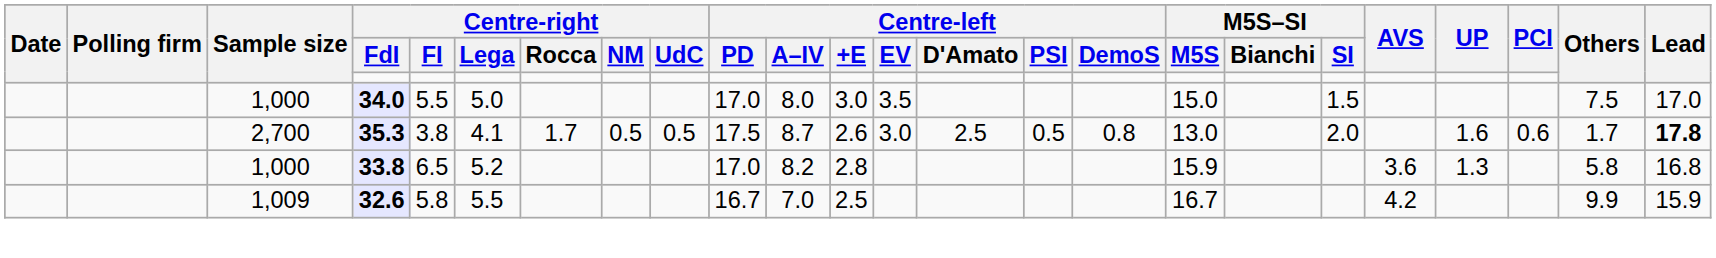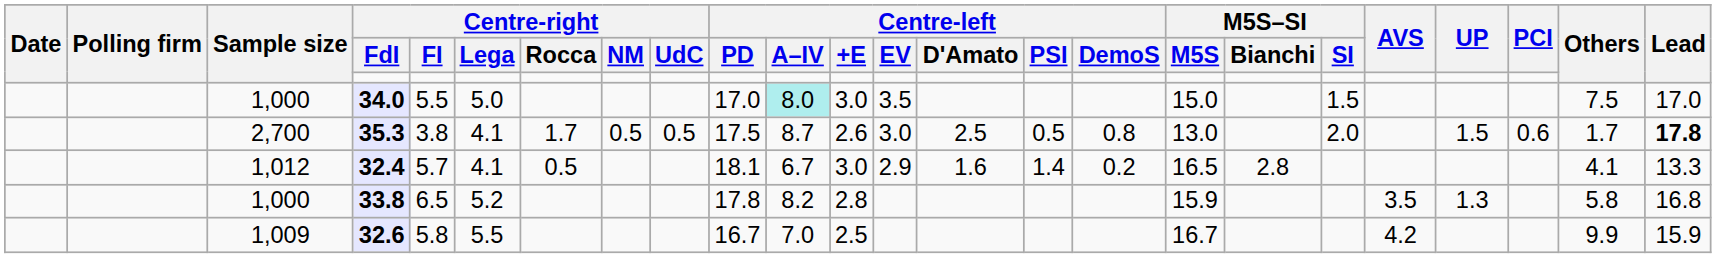(798, 100) no background -> (798, 100) paleturquoise background
(1472, 133) 1.6 -> (1472, 133) 1.5
+ row: (382, 167)
(737, 167) 17.0 -> (737, 201) 17.8
(1401, 167) 3.6 -> (1401, 201) 3.5
